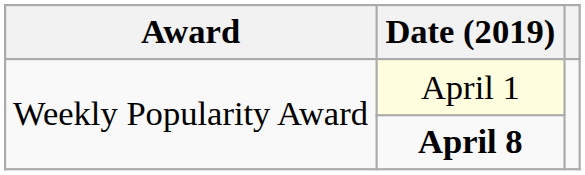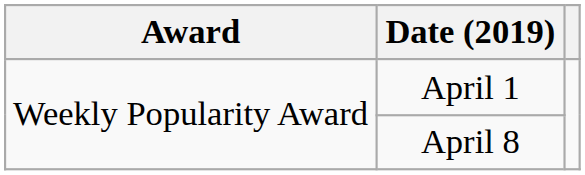(470, 86) lightyellow background -> (470, 86) no background
(470, 141) bold -> (470, 141) normal
